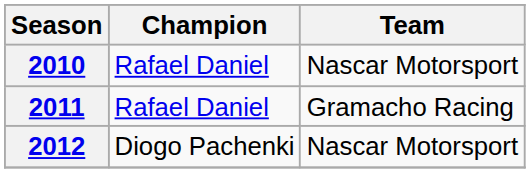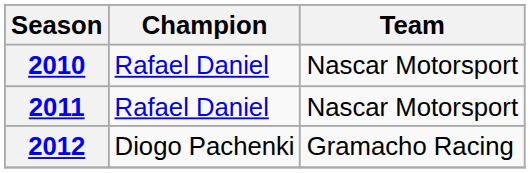(410, 106) Gramacho Racing -> (412, 106) Nascar Motorsport
(412, 146) Nascar Motorsport -> (410, 146) Gramacho Racing
